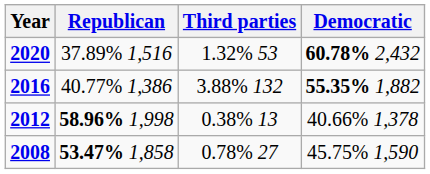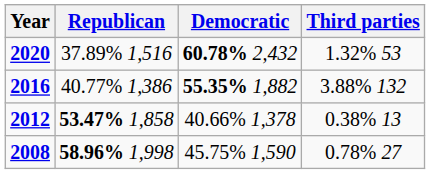columns swapped: (363, 21) <-> (240, 21)
(116, 119) 58.96% 1,998 -> (116, 119) 53.47% 1,858
(116, 152) 53.47% 1,858 -> (116, 152) 58.96% 1,998
